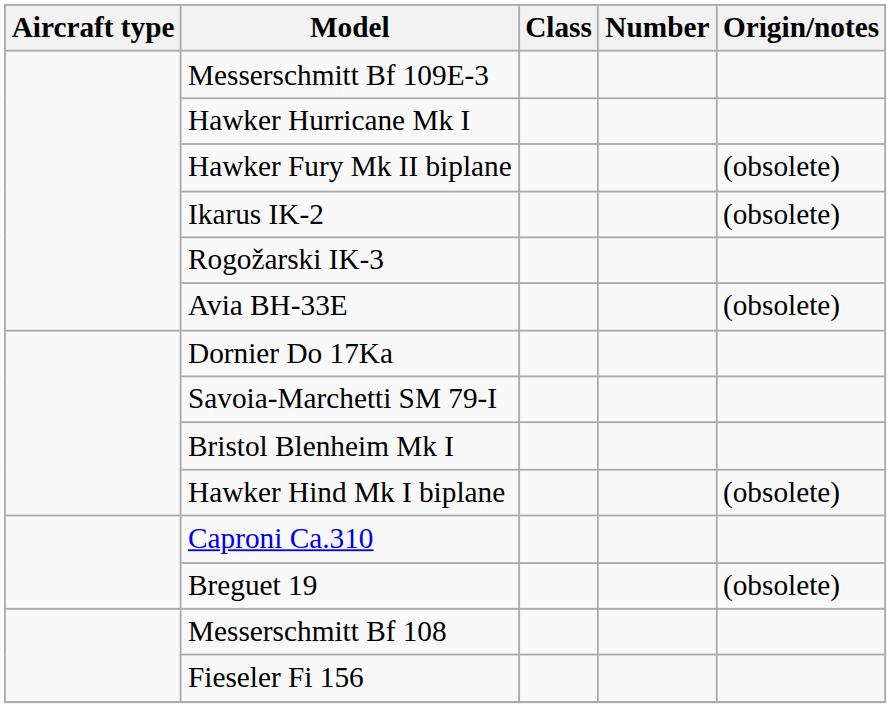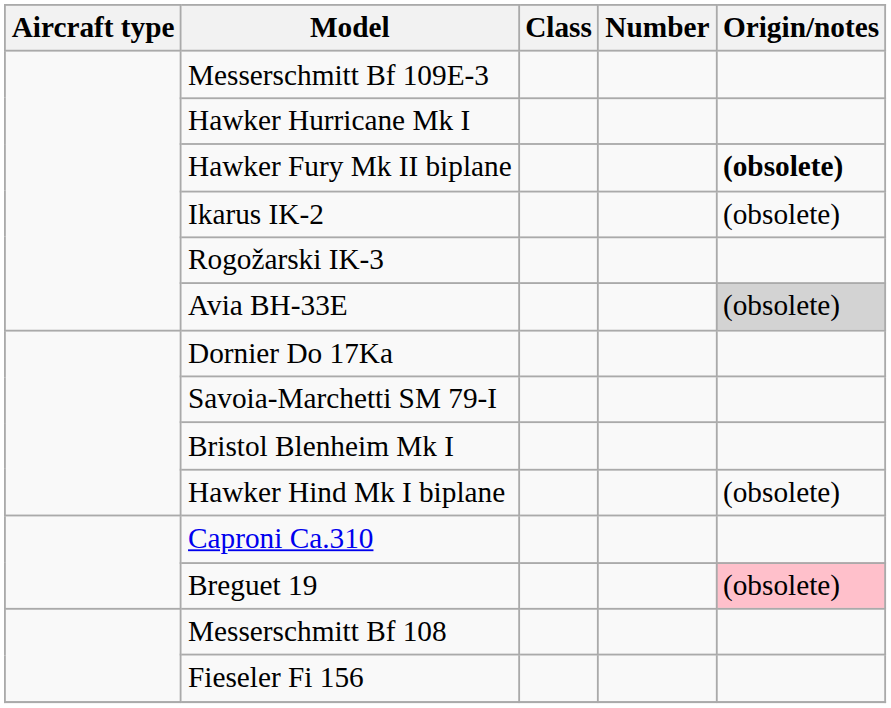(782, 167) normal -> (783, 167) bold
(782, 306) no background -> (782, 306) lightgrey background
(782, 584) no background -> (782, 584) pink background
